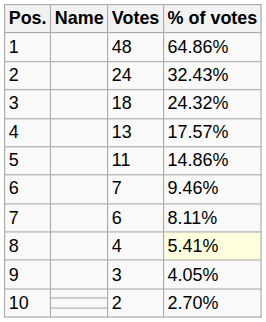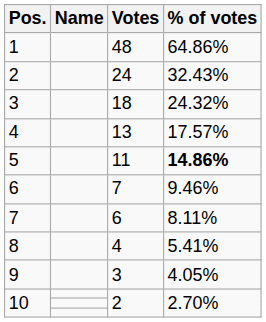(198, 160) normal -> (198, 160) bold
(193, 246) lightyellow background -> (193, 246) no background
